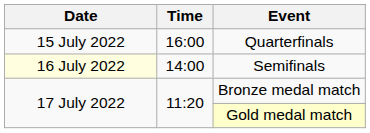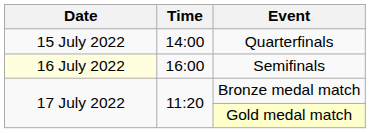(185, 41) 16:00 -> (185, 41) 14:00
(185, 66) 14:00 -> (185, 66) 16:00
